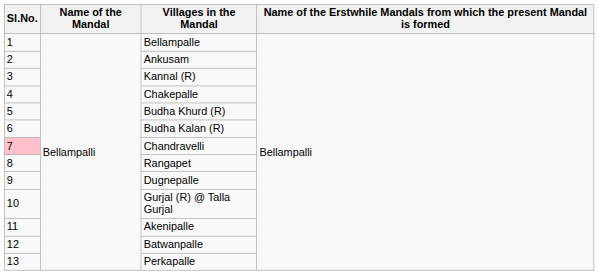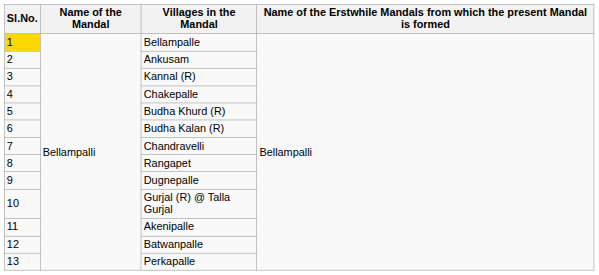(10, 42) no background -> (10, 42) gold background
(10, 146) pink background -> (10, 146) no background
